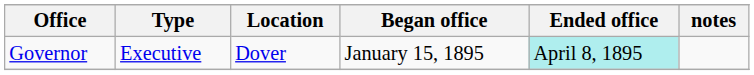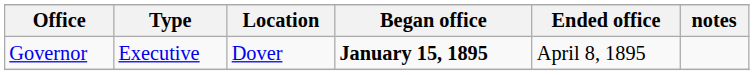(414, 52) normal -> (414, 52) bold
(588, 52) paleturquoise background -> (591, 52) no background
